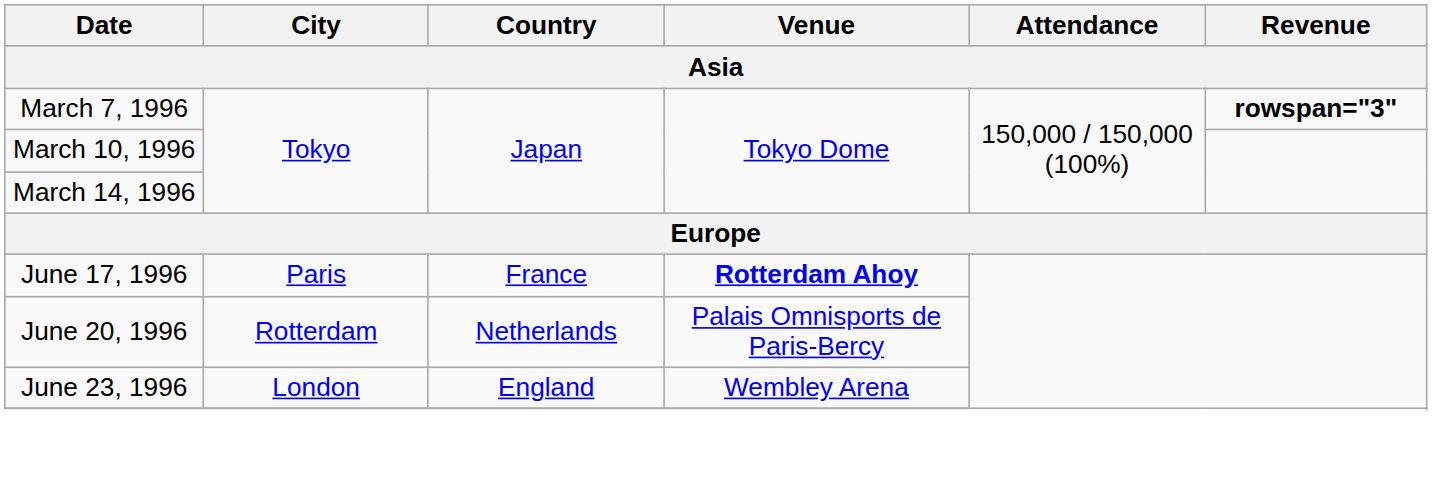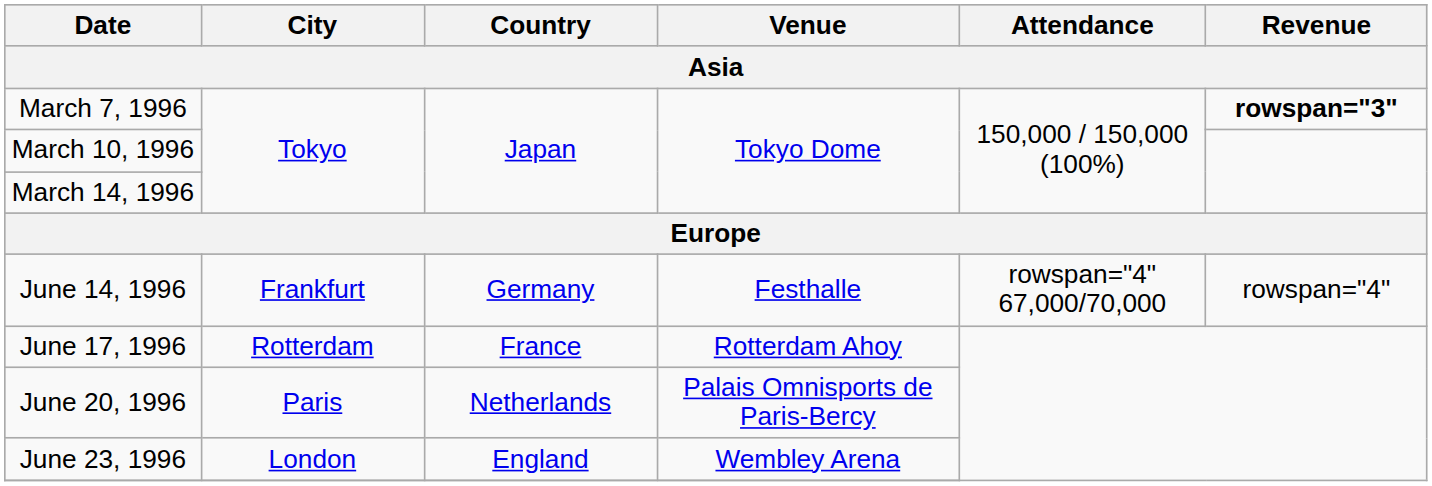+ row: (103, 289)
(316, 274) Paris -> (312, 346) Rotterdam
(816, 274) bold -> (808, 346) normal
(316, 331) Rotterdam -> (312, 402) Paris
